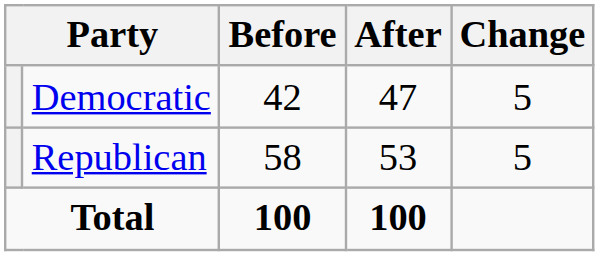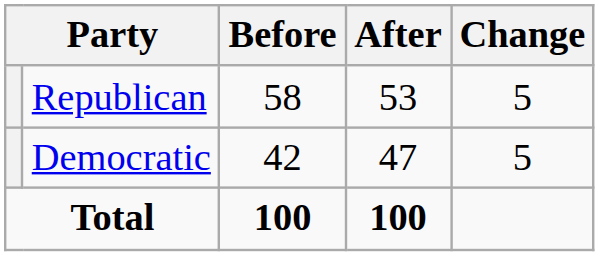rows swapped: (119, 156) <-> (121, 95)
